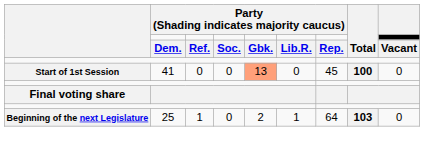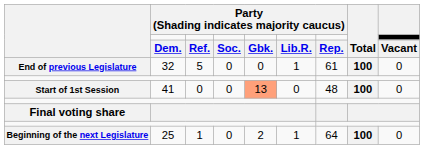+ row: (77, 67)
(332, 71) 45 -> (332, 89) 48
(363, 117) 103 -> (363, 135) 100
